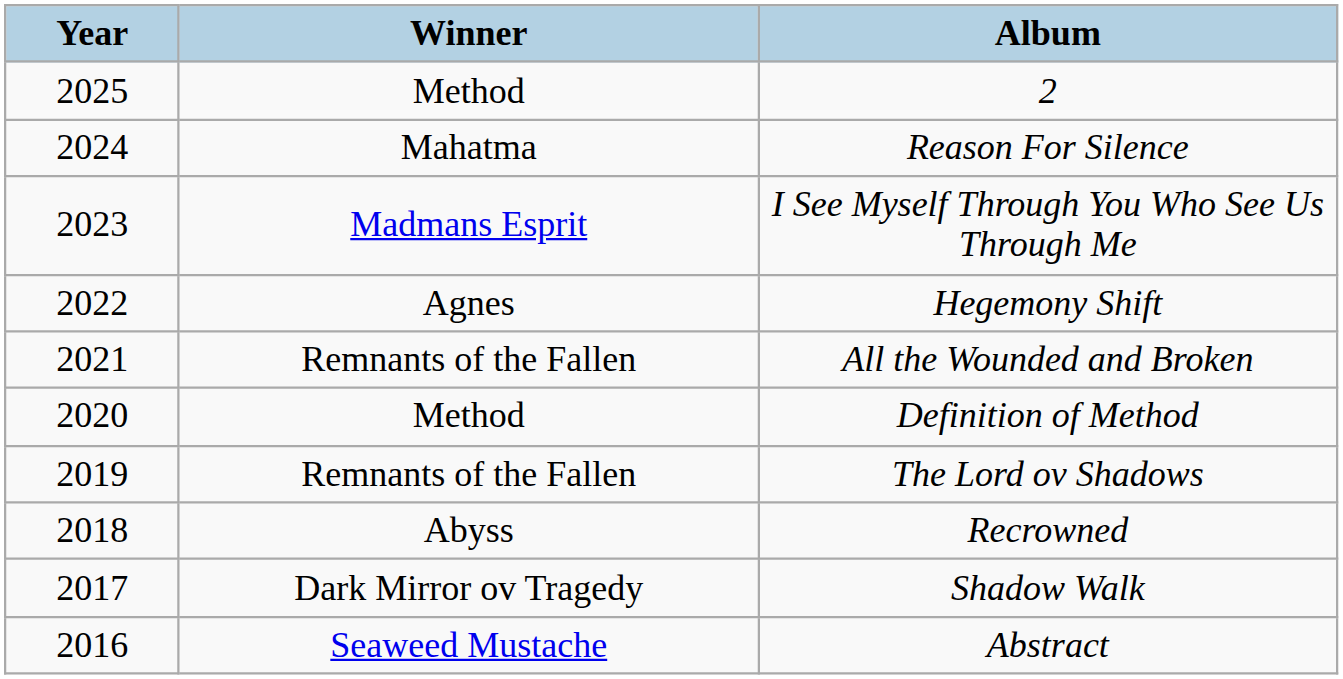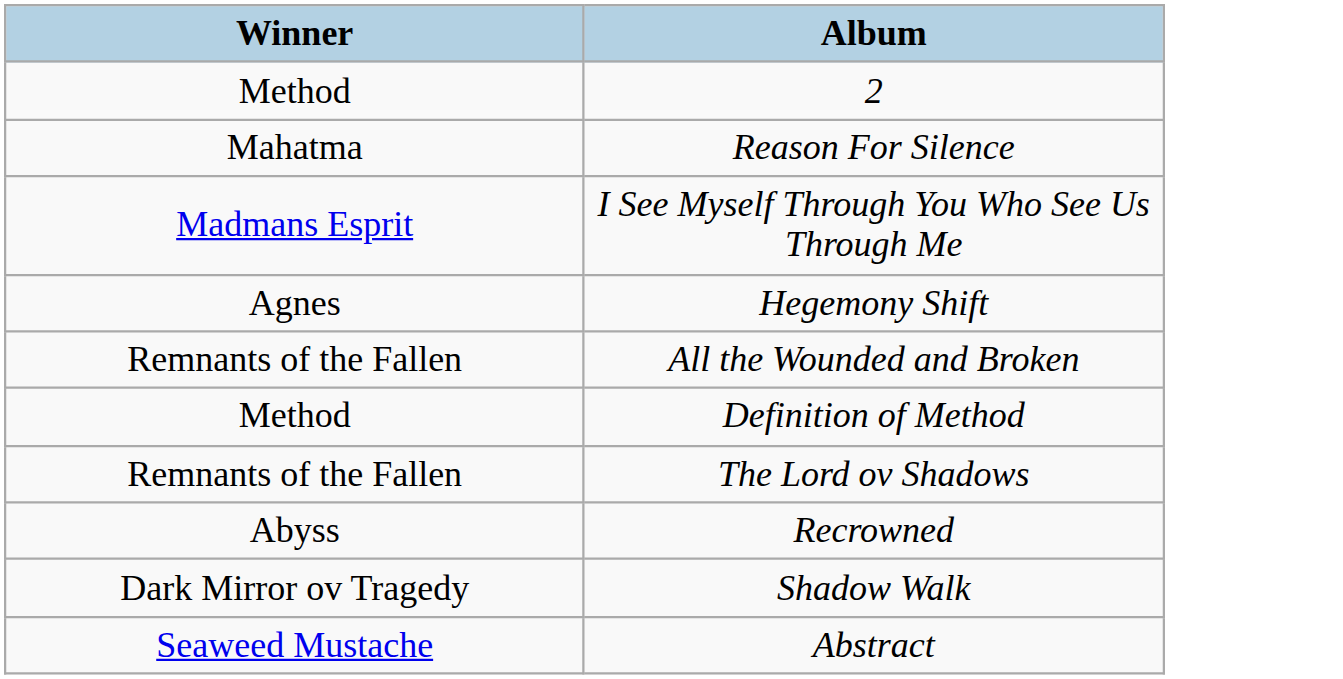- column: (92, 33)
